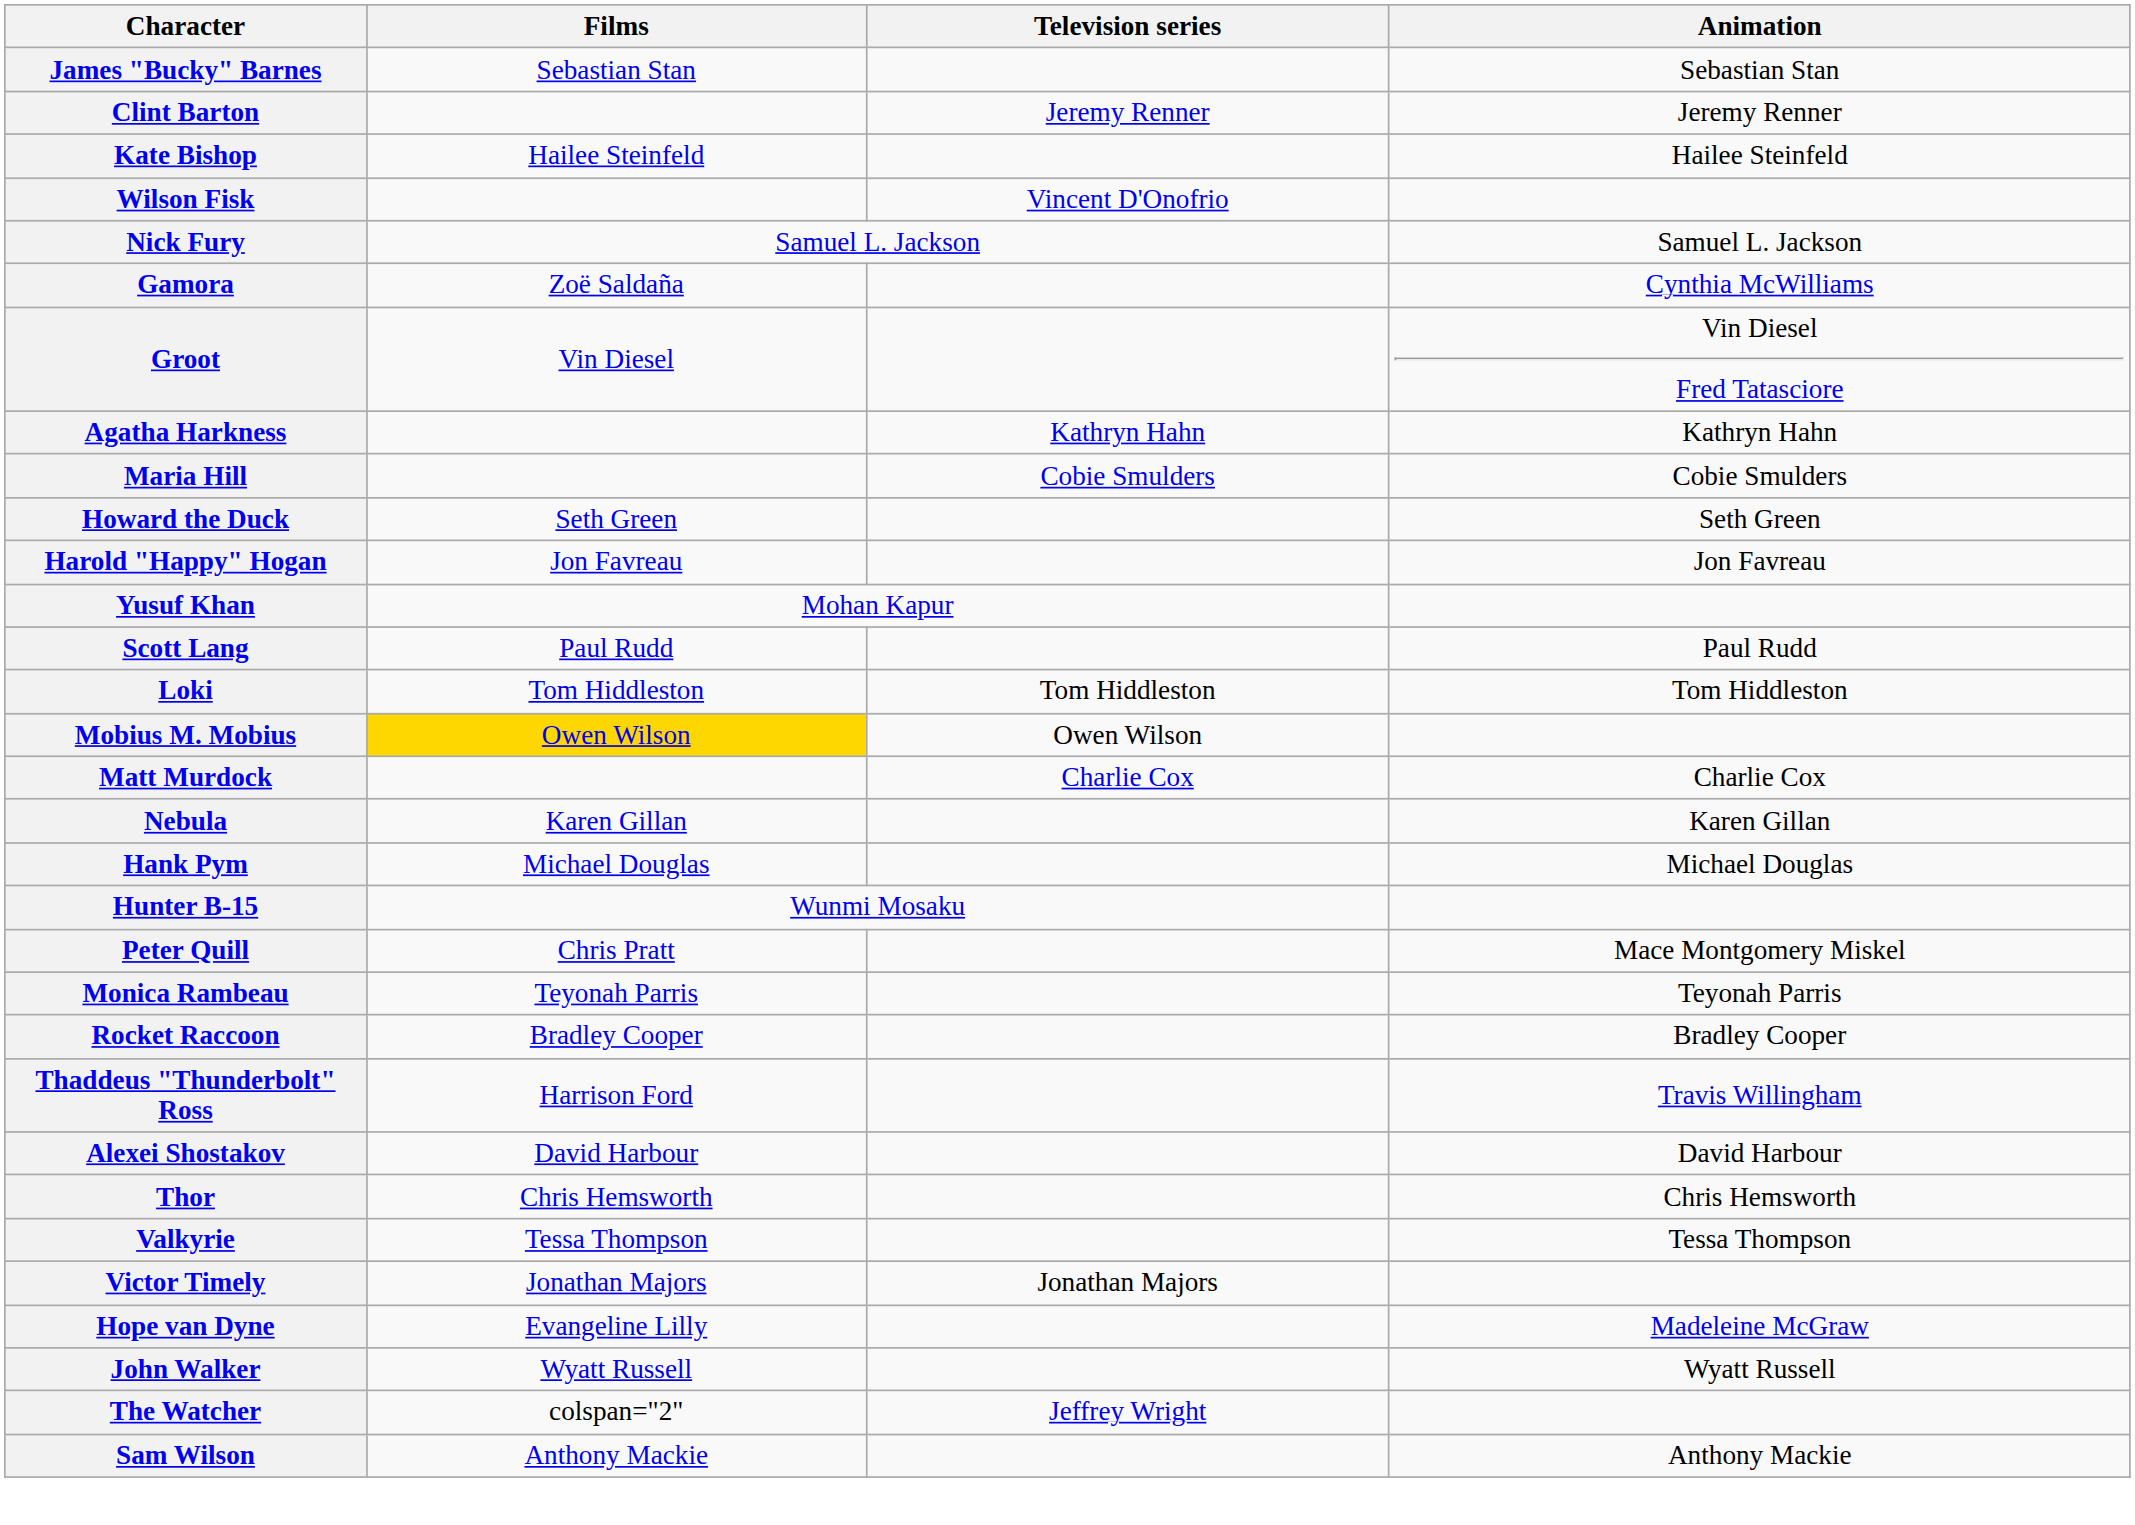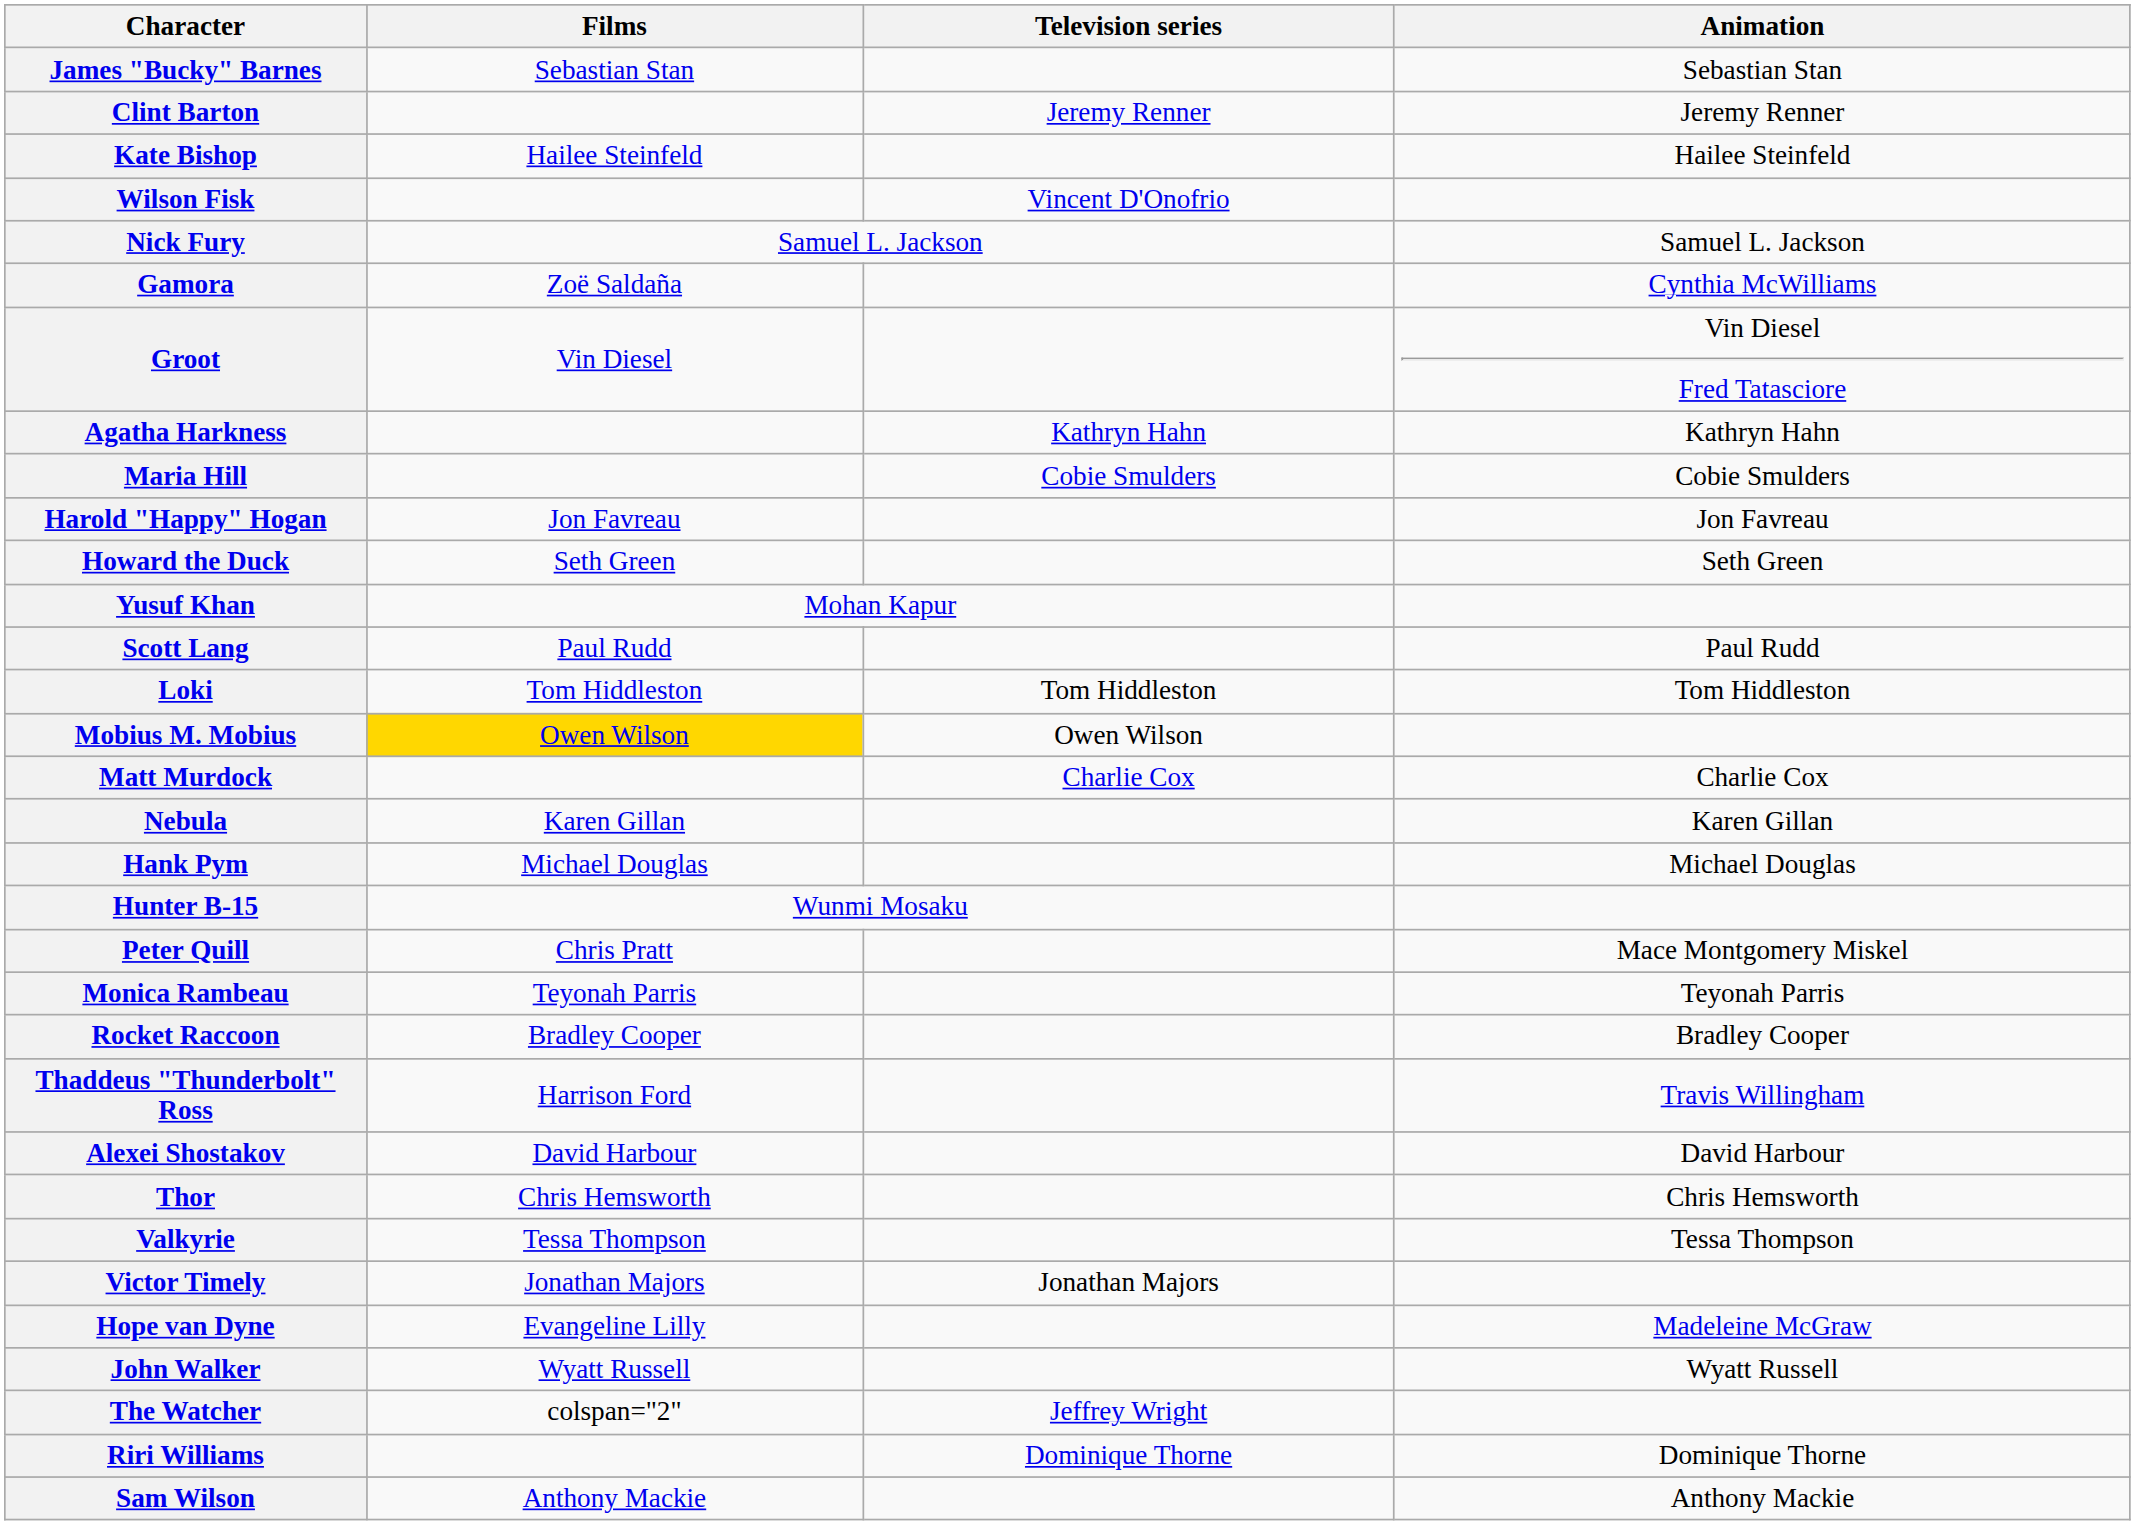rows swapped: (186, 561) <-> (186, 518)
+ row: (186, 1455)
